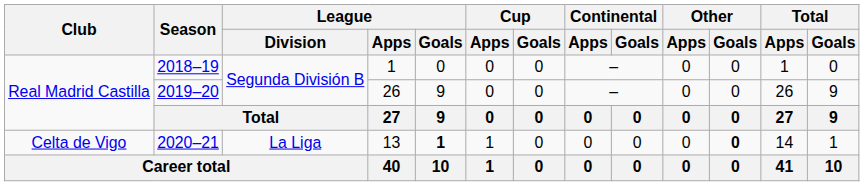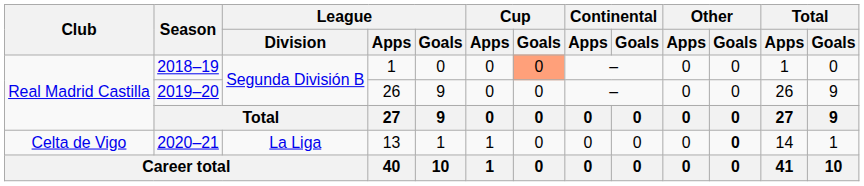(539, 67) no background -> (539, 67) lightsalmon background
(441, 142) bold -> (441, 142) normal
